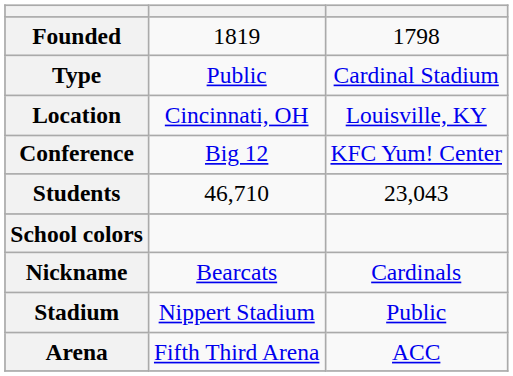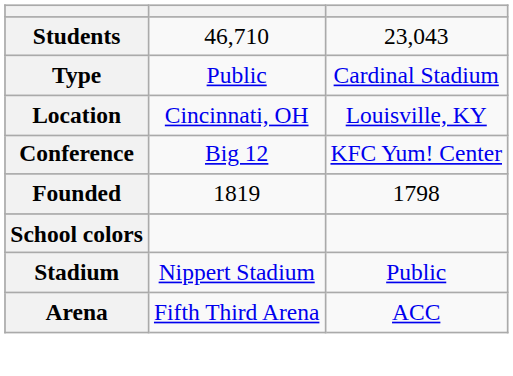rows swapped: (77, 35) <-> (77, 193)
- row: (77, 272)
